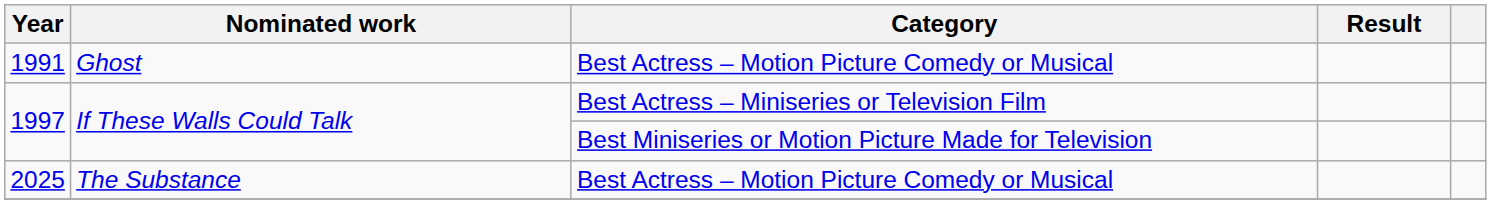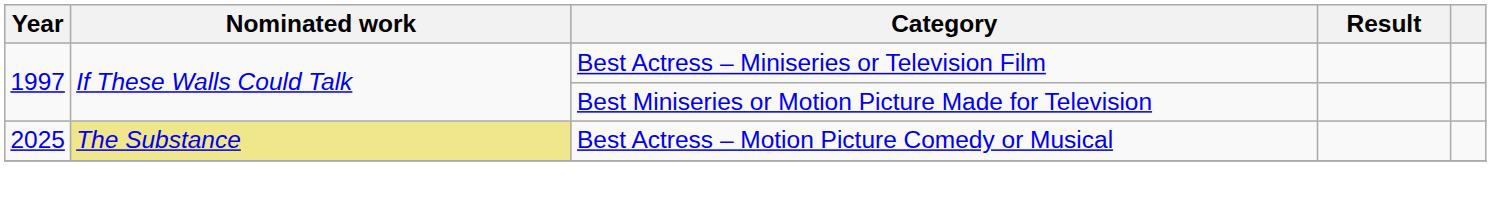- row: (38, 62)
(158, 179) no background -> (158, 140) khaki background
